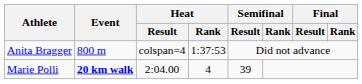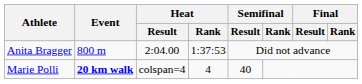(162, 50) colspan=4 -> (162, 50) 2:04.00
(162, 69) 2:04.00 -> (162, 69) colspan=4
(245, 69) 39 -> (245, 69) 40
